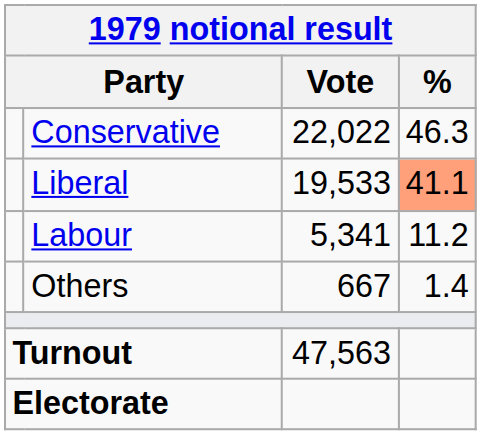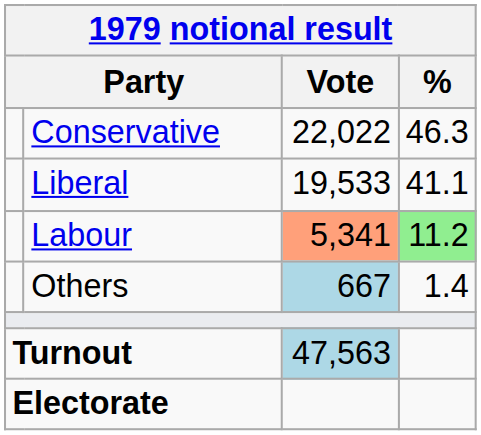(437, 183) lightsalmon background -> (437, 183) no background
(351, 235) no background -> (351, 235) lightsalmon background
(439, 235) no background -> (439, 235) lightgreen background
(364, 286) no background -> (364, 286) lightblue background
(342, 352) no background -> (342, 352) lightblue background
